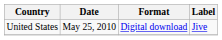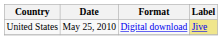(200, 27) no background -> (200, 27) khaki background
